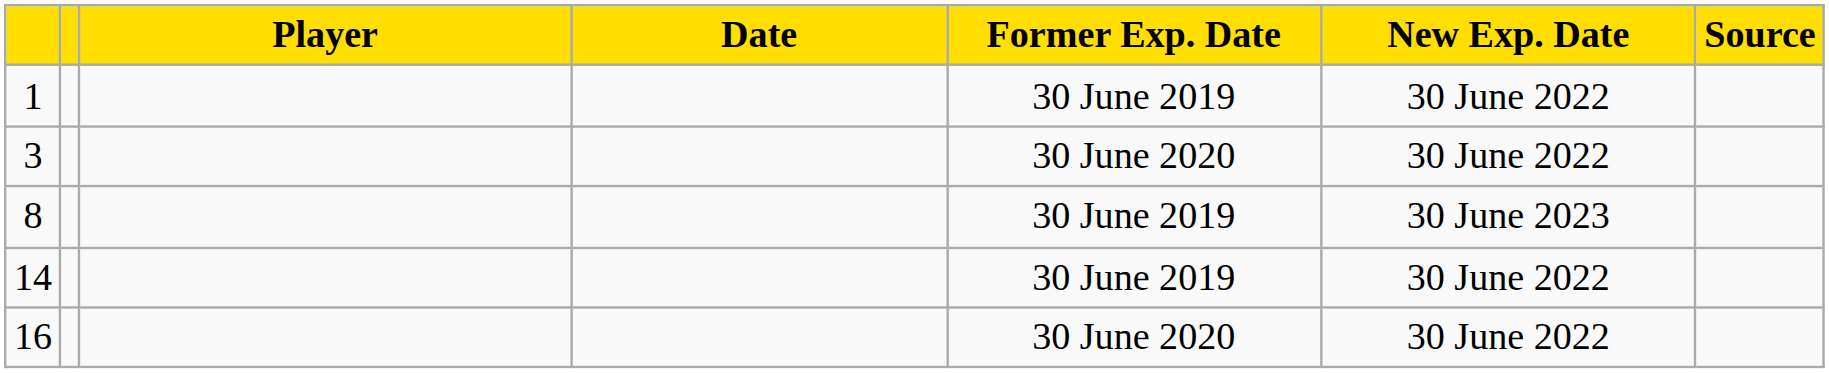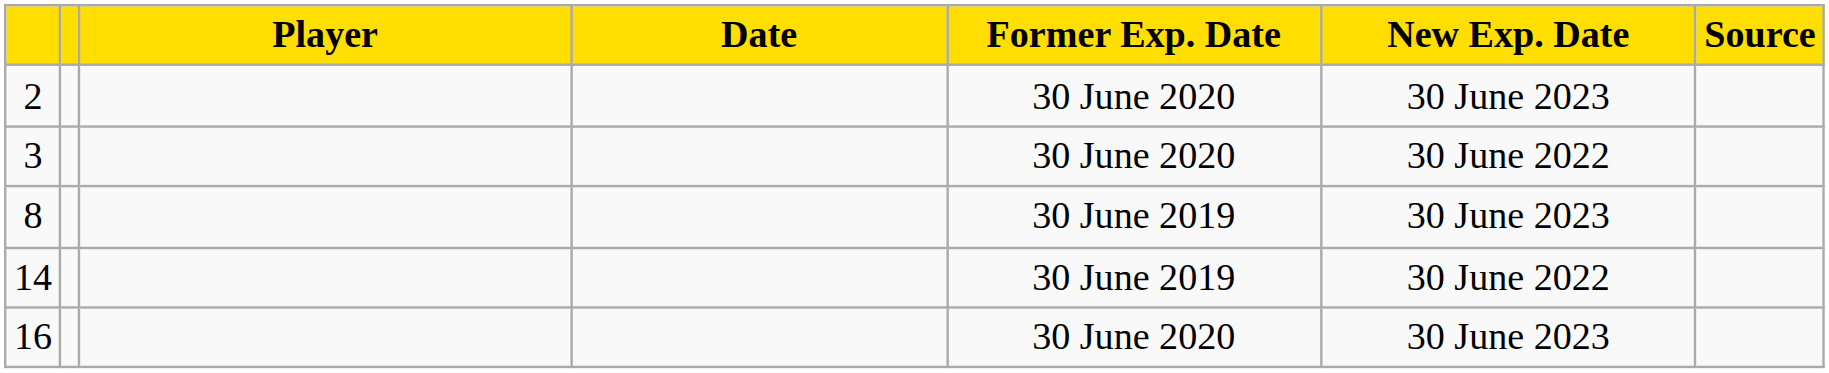- row: (33, 95)
+ row: (33, 95)
(1508, 336) 30 June 2022 -> (1508, 336) 30 June 2023
